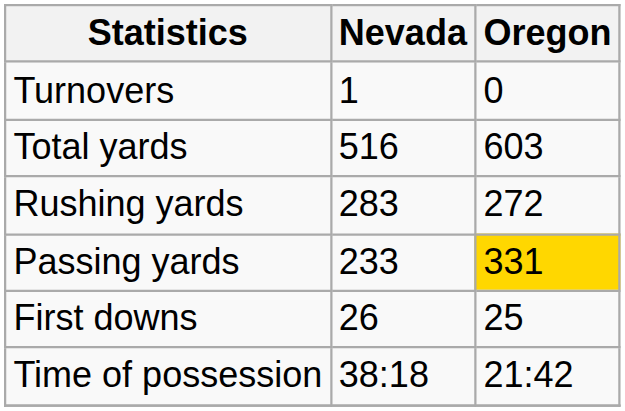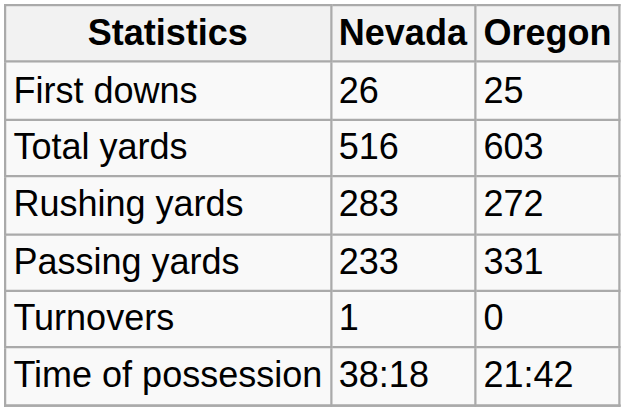rows swapped: (105, 318) <-> (94, 90)
(514, 261) gold background -> (514, 261) no background
